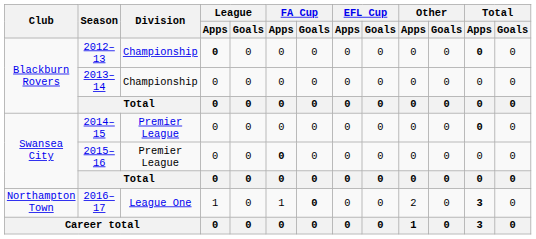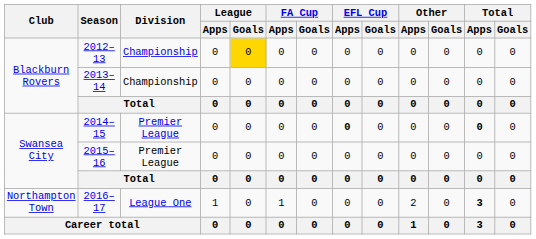(215, 53) bold -> (215, 53) normal
(248, 53) no background -> (248, 53) gold background
(480, 53) bold -> (480, 53) normal
(347, 128) normal -> (347, 128) bold
(281, 157) bold -> (281, 157) normal
(314, 202) bold -> (314, 202) normal
